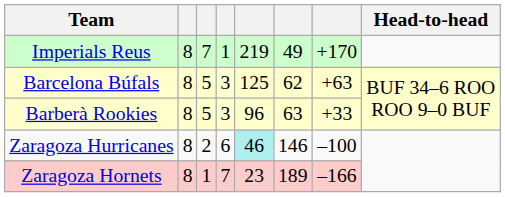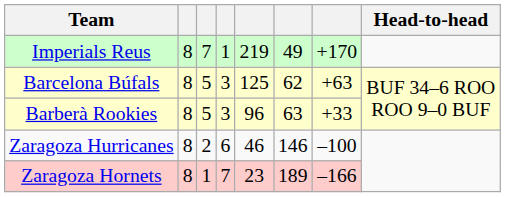(254, 144) paleturquoise background -> (254, 144) no background
